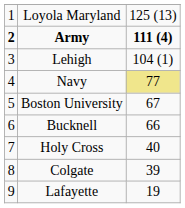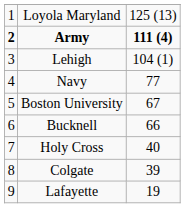(153, 81) khaki background -> (153, 81) no background
